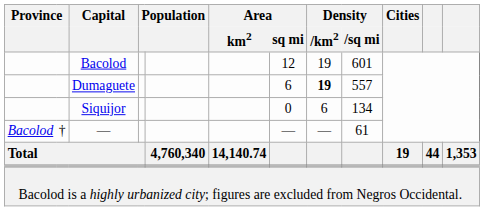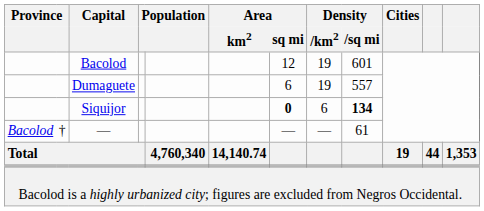(324, 86) bold -> (324, 86) normal
(288, 109) normal -> (288, 109) bold
(362, 109) normal -> (362, 109) bold
